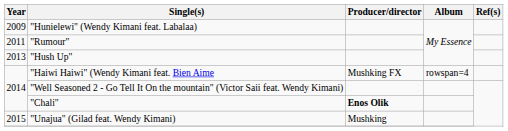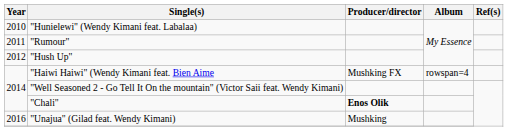(16, 27) 2009 -> (16, 27) 2010
(16, 57) 2013 -> (16, 57) 2012
(16, 118) 2015 -> (16, 118) 2016
